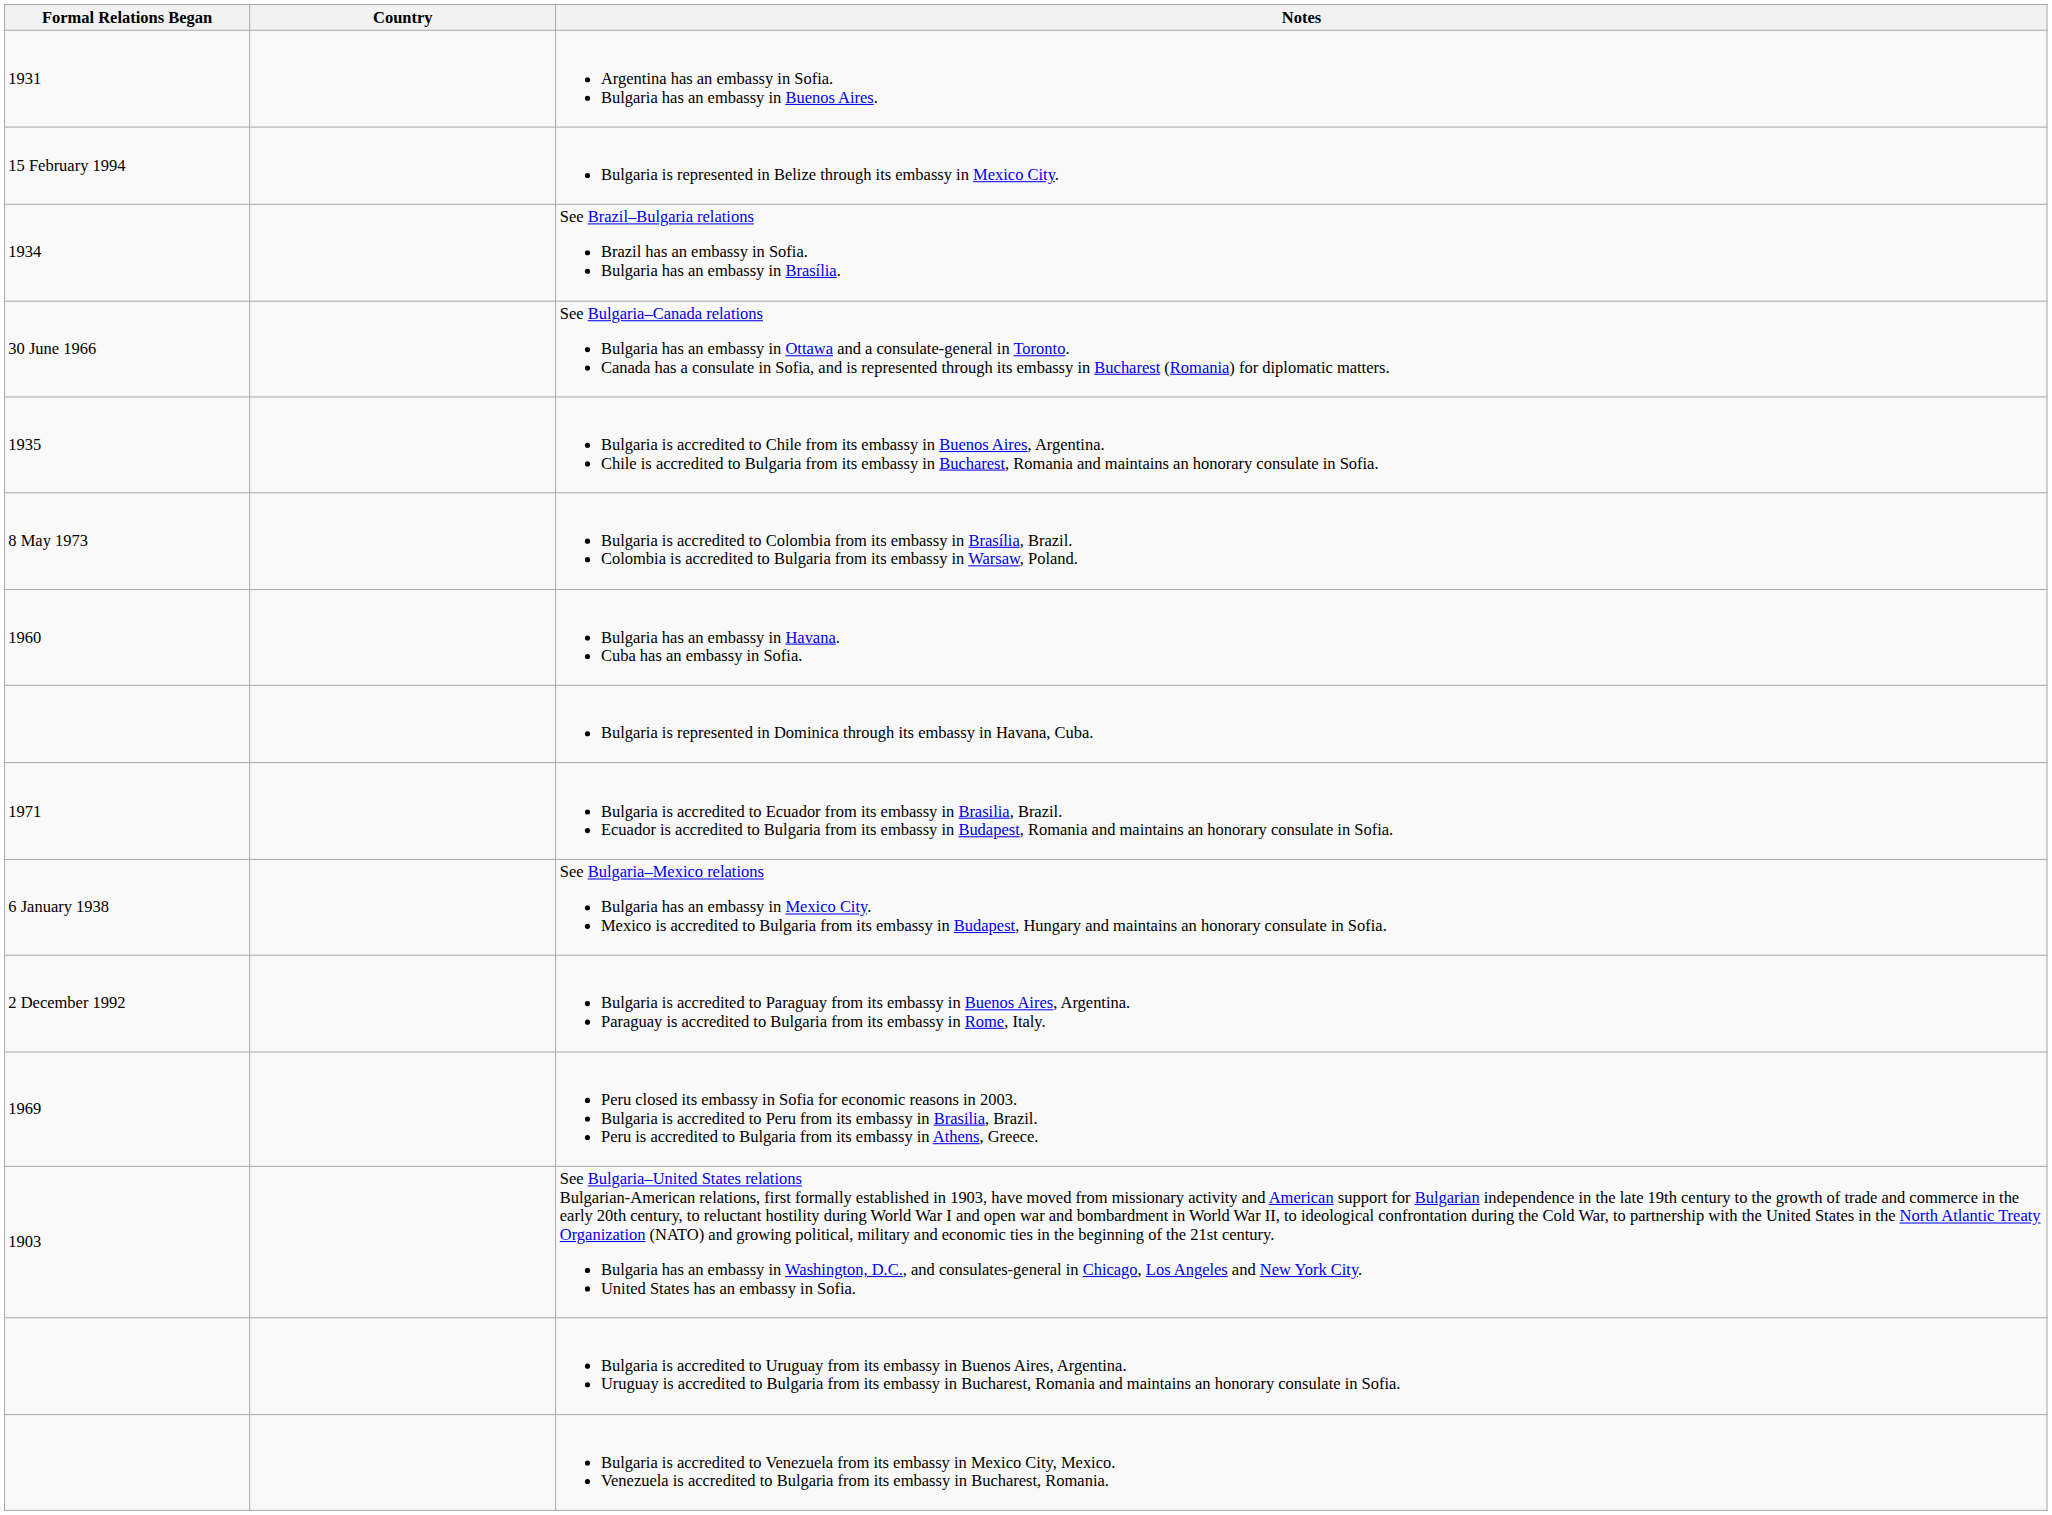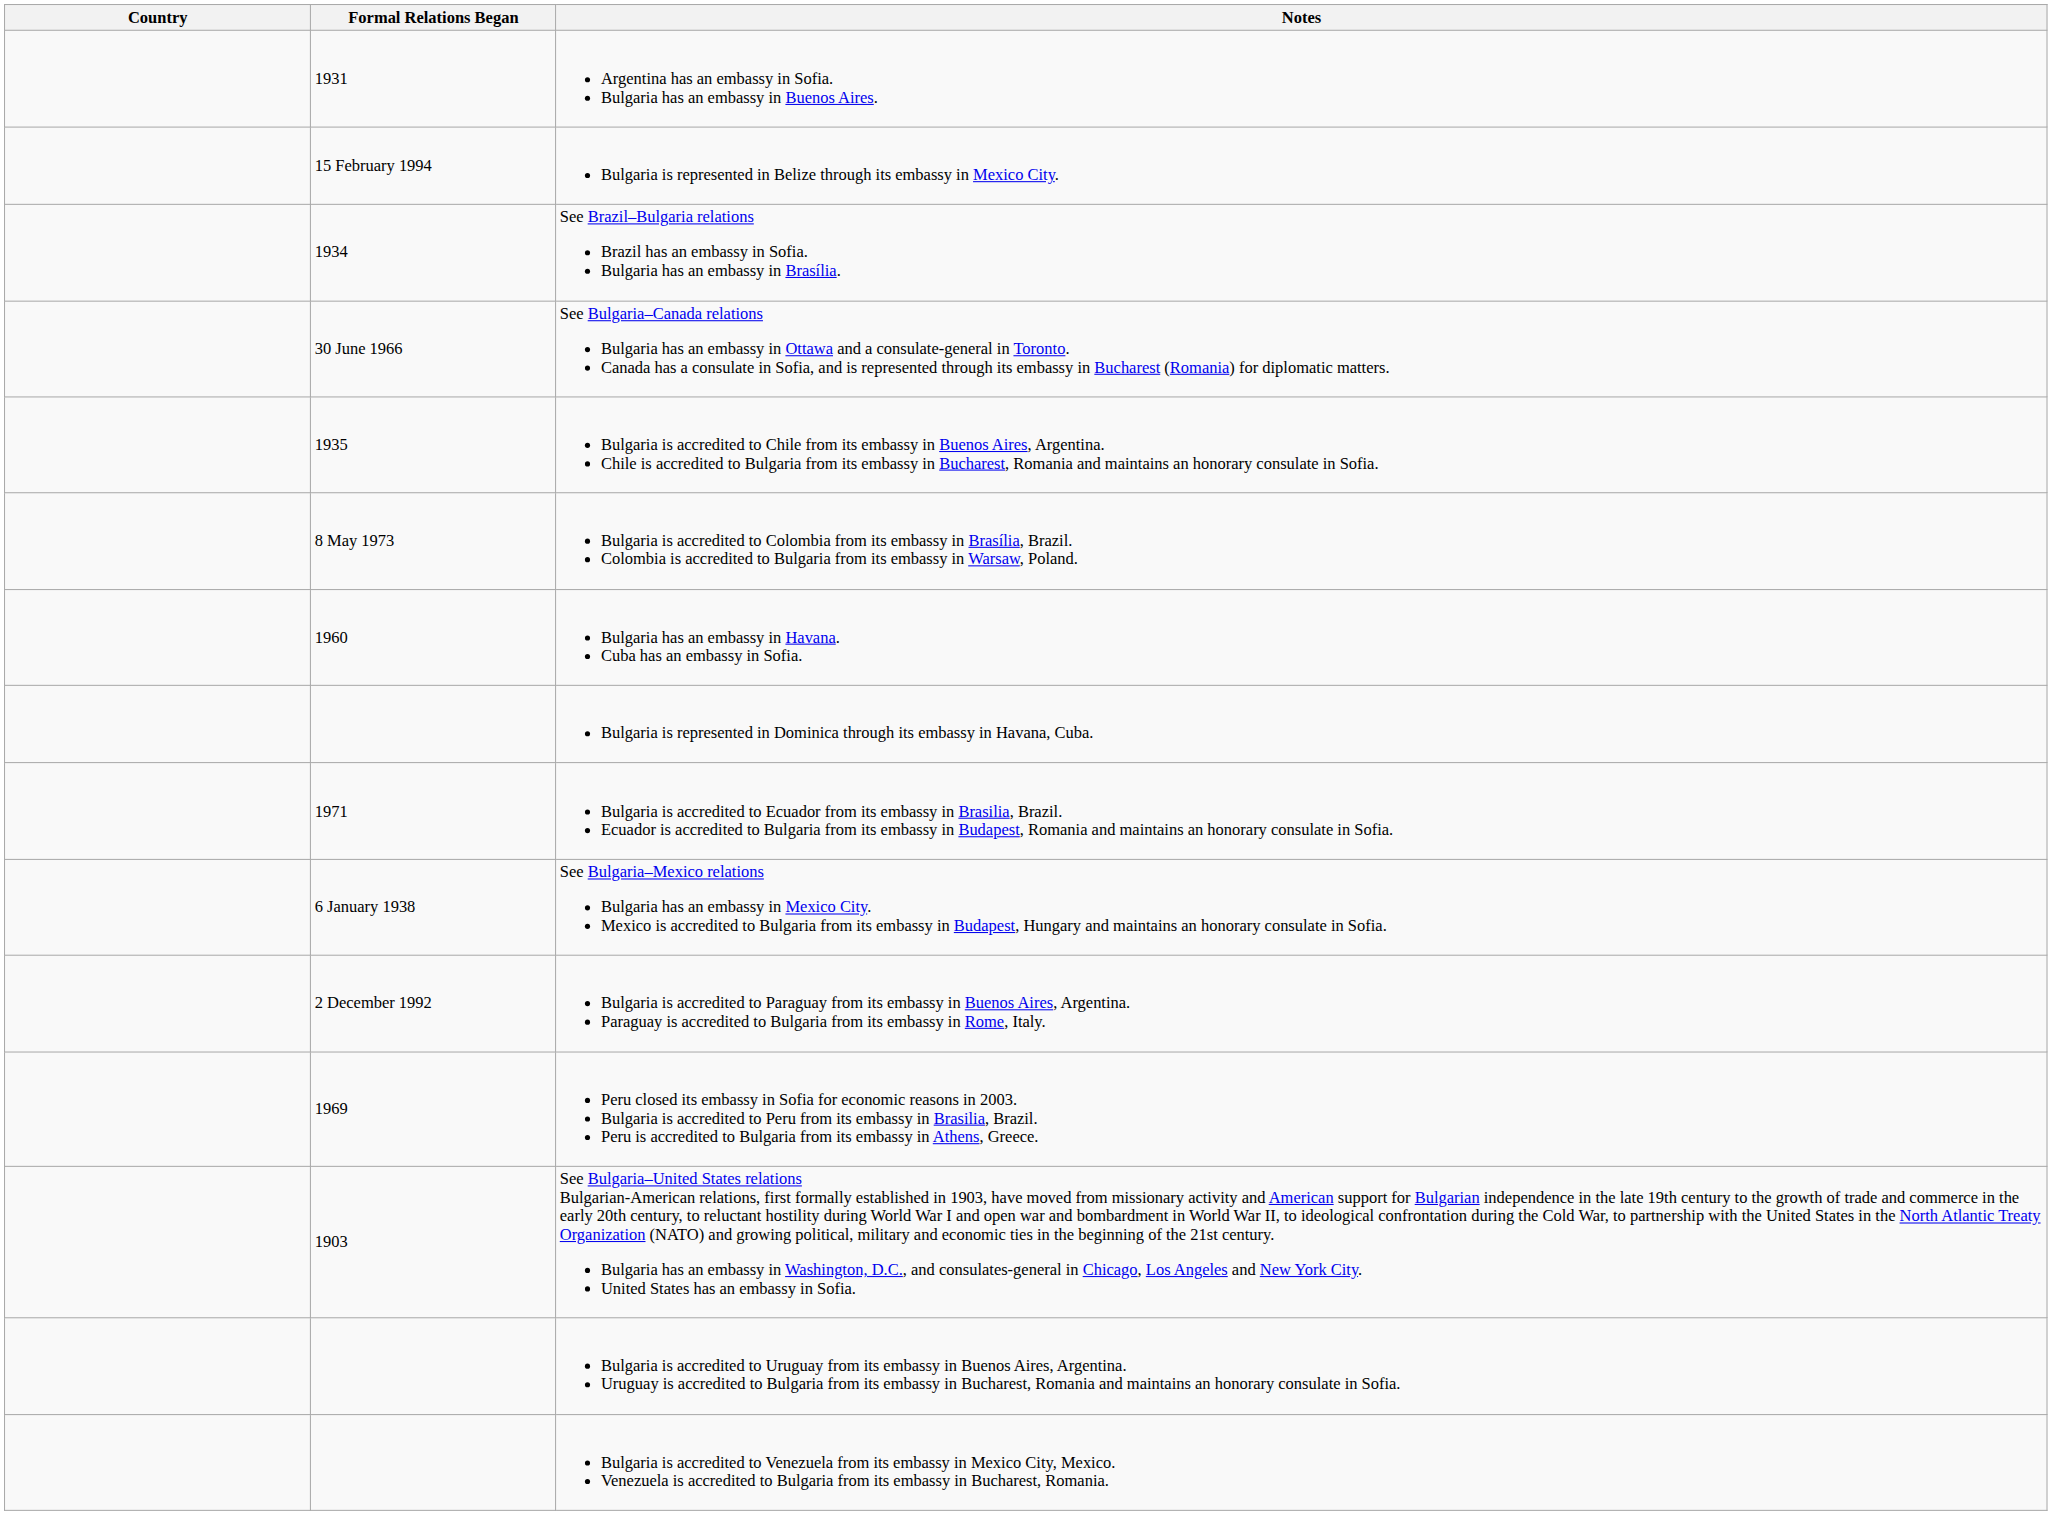columns swapped: (403, 17) <-> (127, 17)
